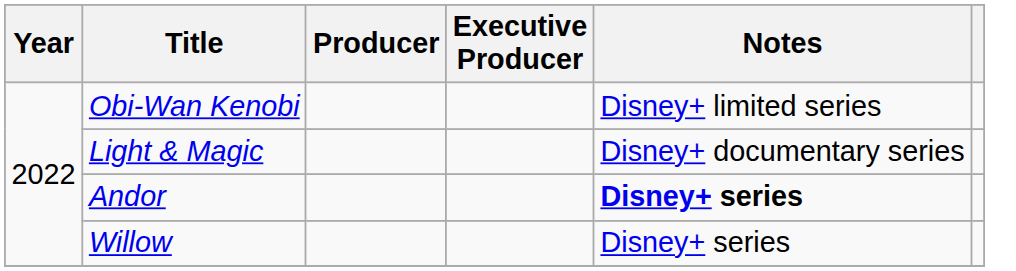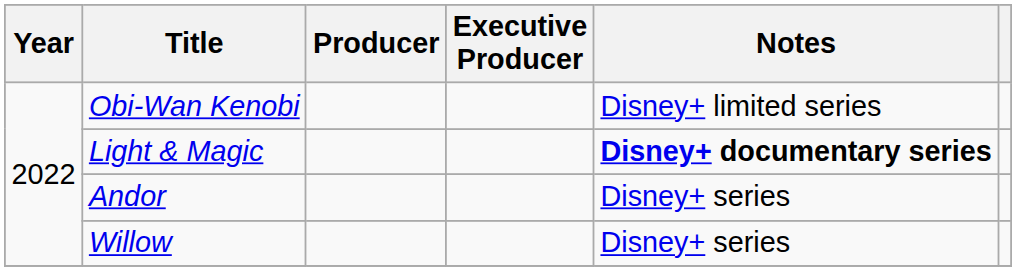(783, 151) normal -> (796, 151) bold
(702, 196) bold -> (695, 196) normal
